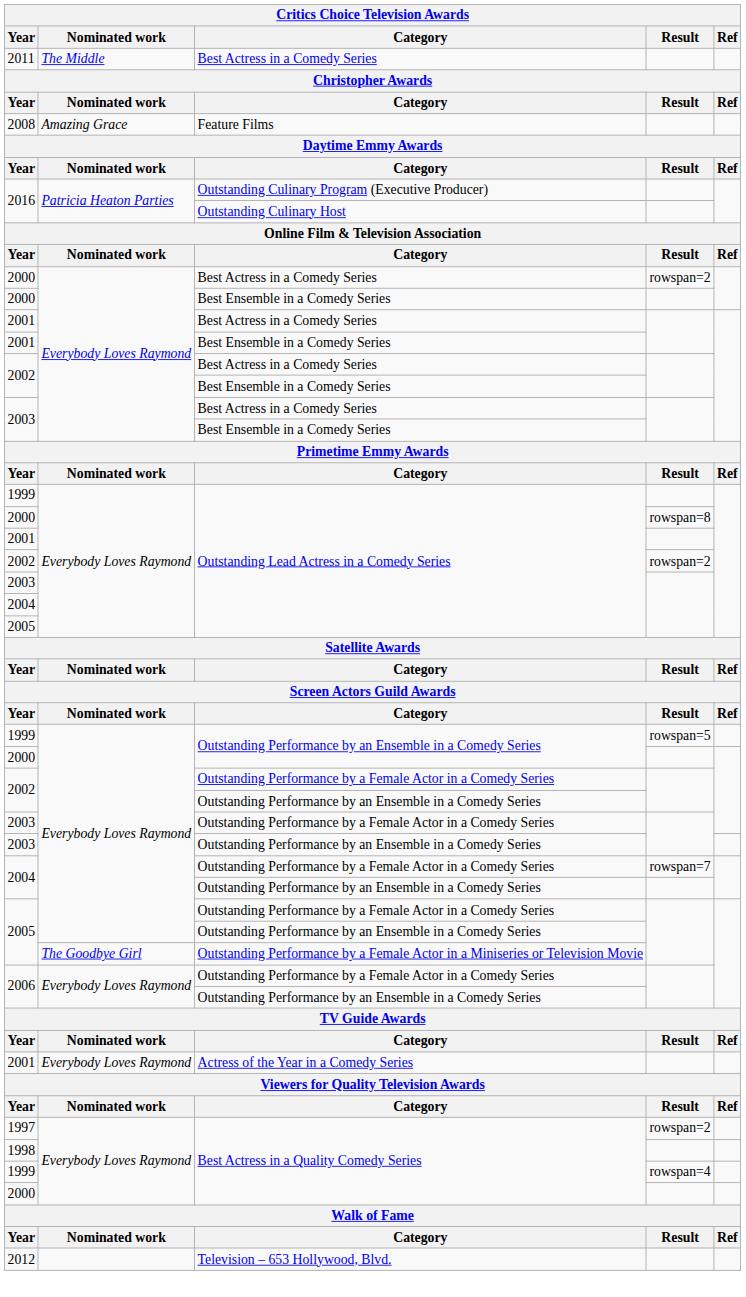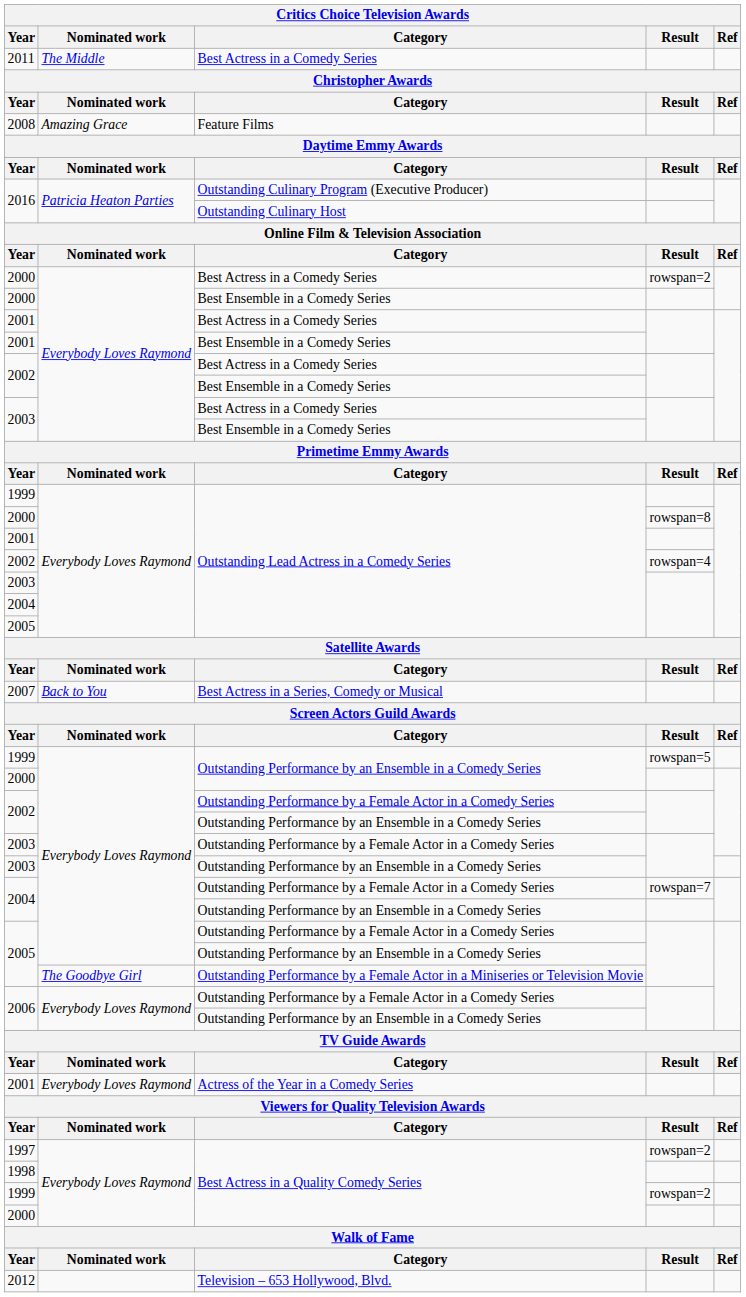(680, 560) rowspan=2 -> (680, 560) rowspan=4
+ row: (21, 691)
(680, 1172) rowspan=4 -> (680, 1193) rowspan=2
